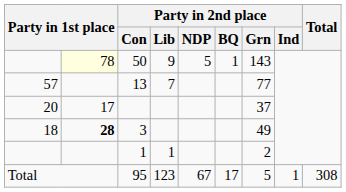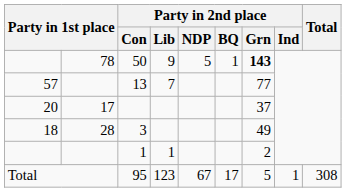(107, 61) lightyellow background -> (107, 61) no background
(260, 61) normal -> (260, 61) bold
(107, 130) bold -> (107, 130) normal
